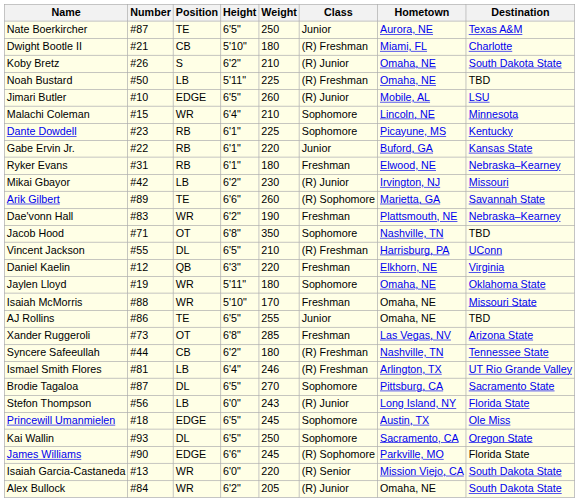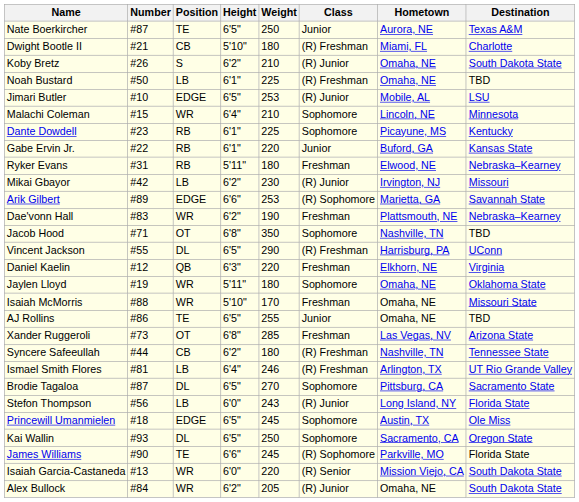(234, 81) 5'11" -> (232, 81) 6'1"
(270, 98) 260 -> (270, 98) 253
(232, 166) 6'1" -> (234, 166) 5'11"
(183, 200) TE -> (191, 200) EDGE
(270, 200) 260 -> (270, 200) 253
(270, 251) 210 -> (270, 251) 290
(191, 455) EDGE -> (183, 455) TE
